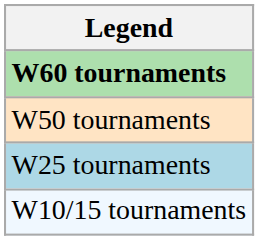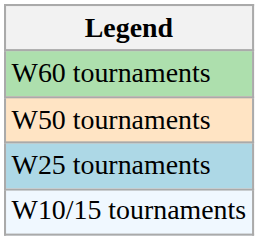(119, 73) bold -> (111, 73) normal
